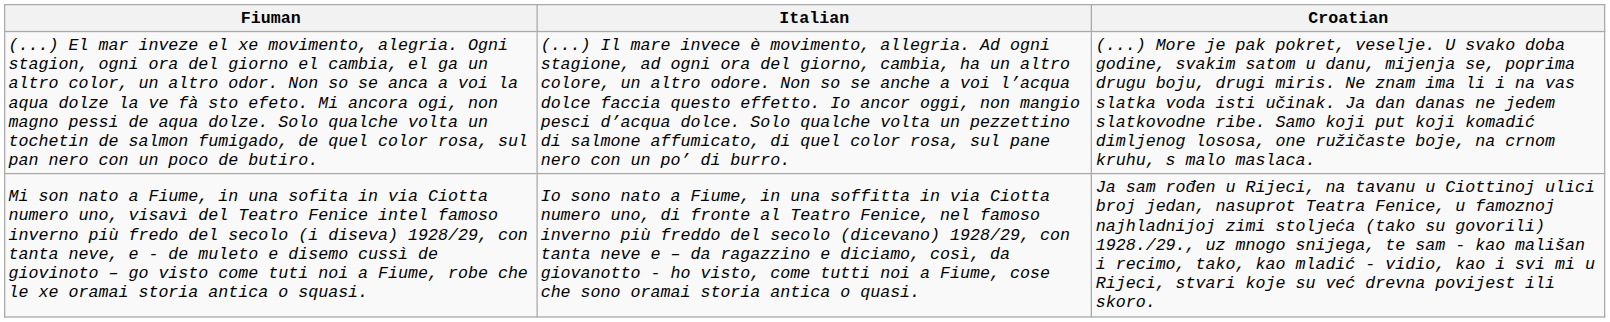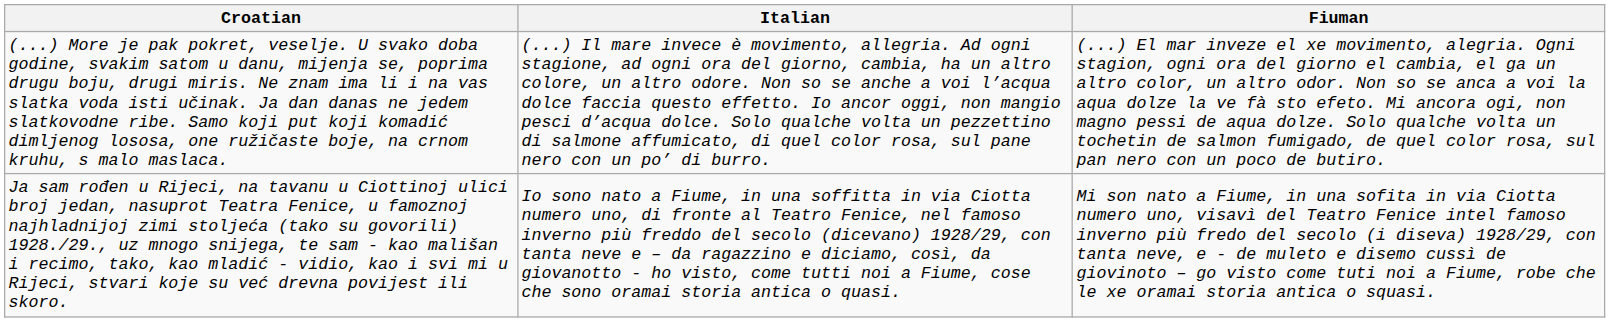columns swapped: (271, 18) <-> (1348, 18)
